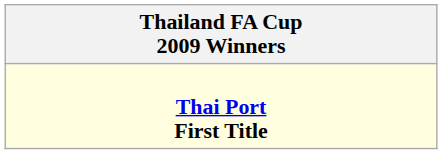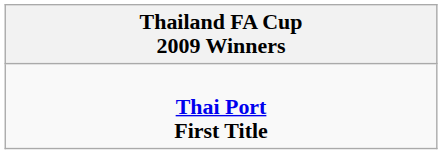(221, 118) lightyellow background -> (221, 118) no background
